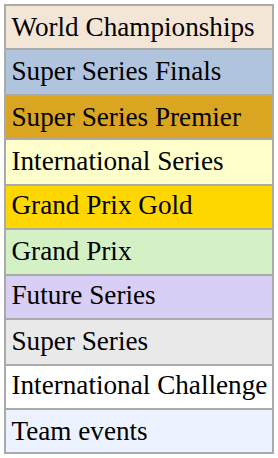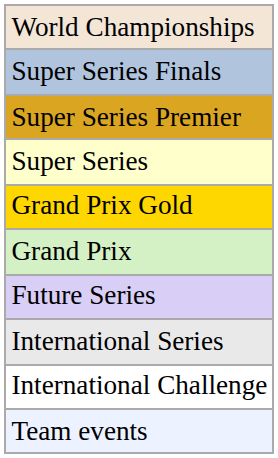(118, 161) International Series -> (80, 161) Super Series
(80, 340) Super Series -> (118, 340) International Series
